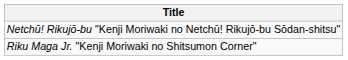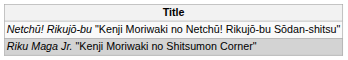(132, 47) no background -> (132, 47) lightgrey background
